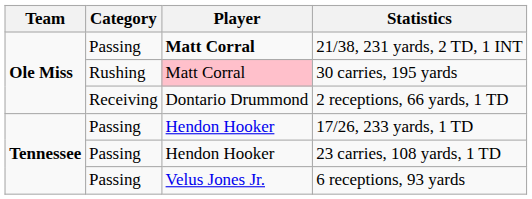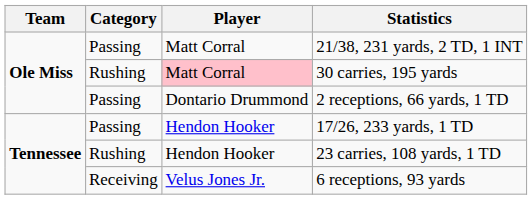(210, 45) bold -> (205, 45) normal
(123, 99) Receiving -> (115, 99) Passing
(115, 153) Passing -> (117, 153) Rushing
(115, 180) Passing -> (123, 180) Receiving
